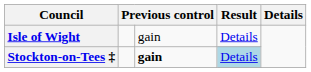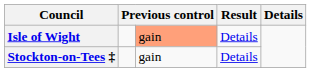(149, 36) no background -> (150, 36) lightsalmon background
(150, 57) bold -> (150, 57) normal
(239, 57) lightblue background -> (239, 57) no background
